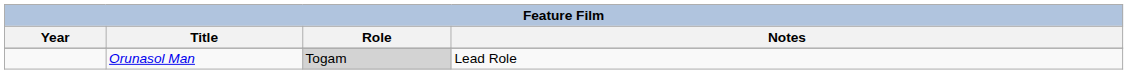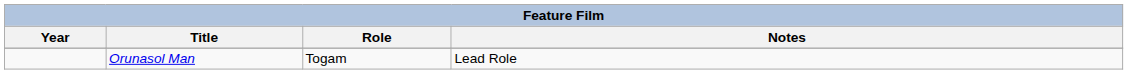(326, 59) lightgrey background -> (326, 59) no background
